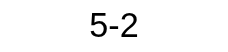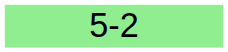(114, 25) no background -> (114, 25) lightgreen background
